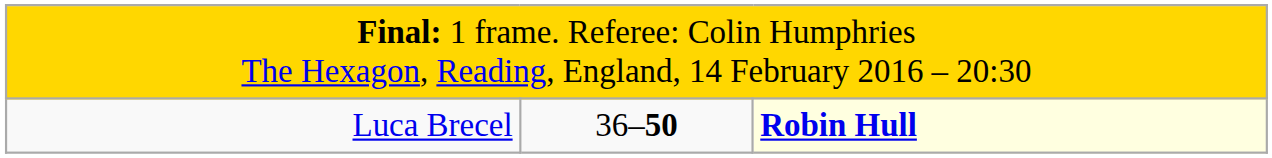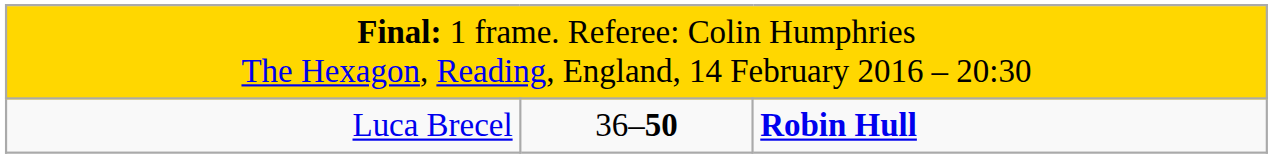(839, 125) lightyellow background -> (839, 125) no background
